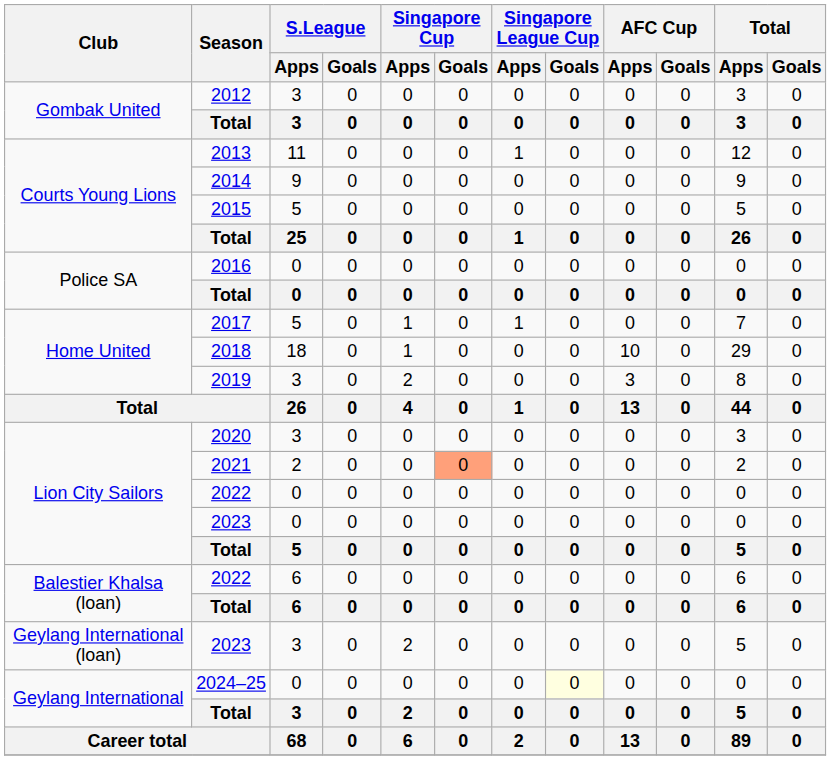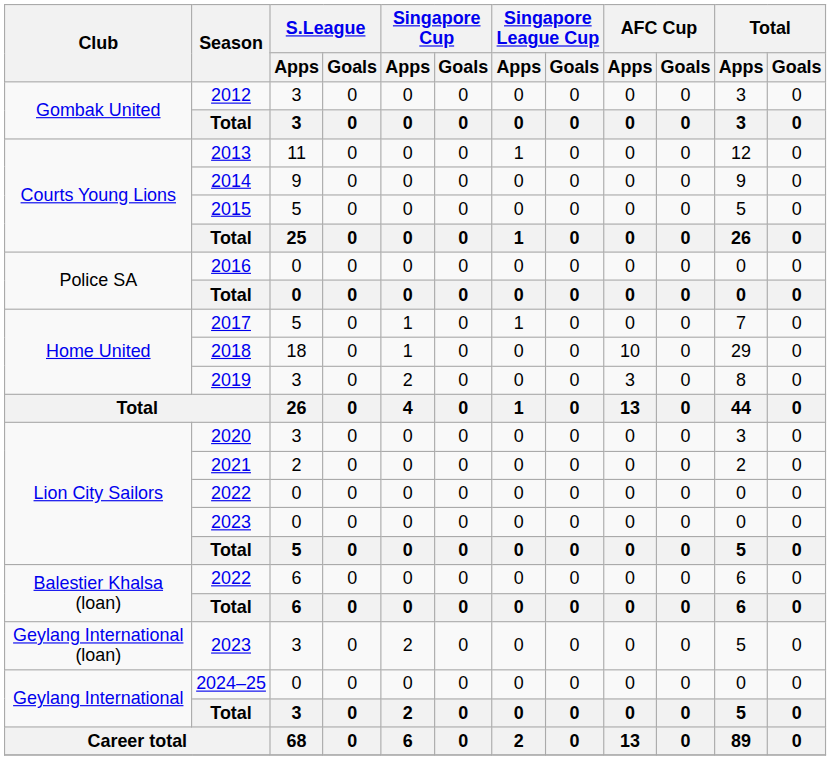(463, 465) lightsalmon background -> (463, 465) no background
(574, 684) lightyellow background -> (574, 684) no background
